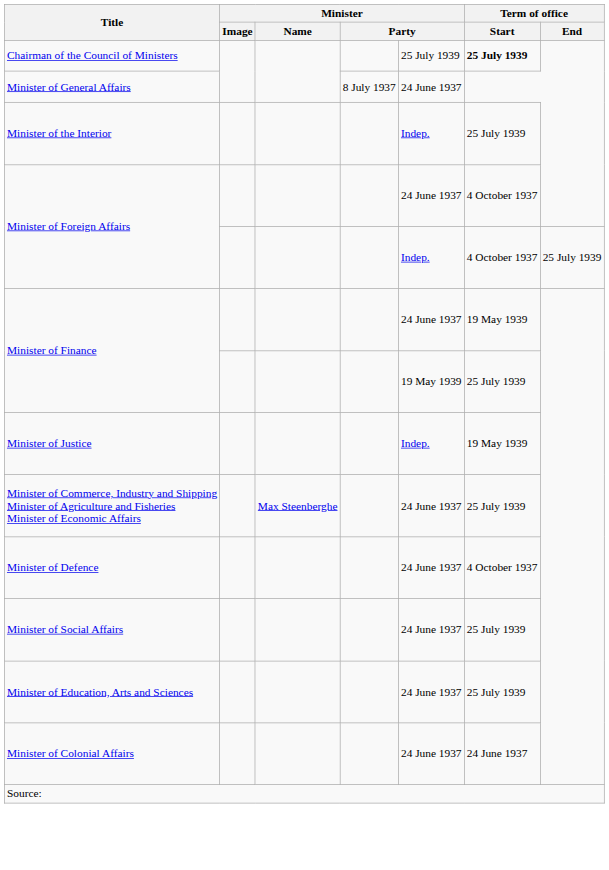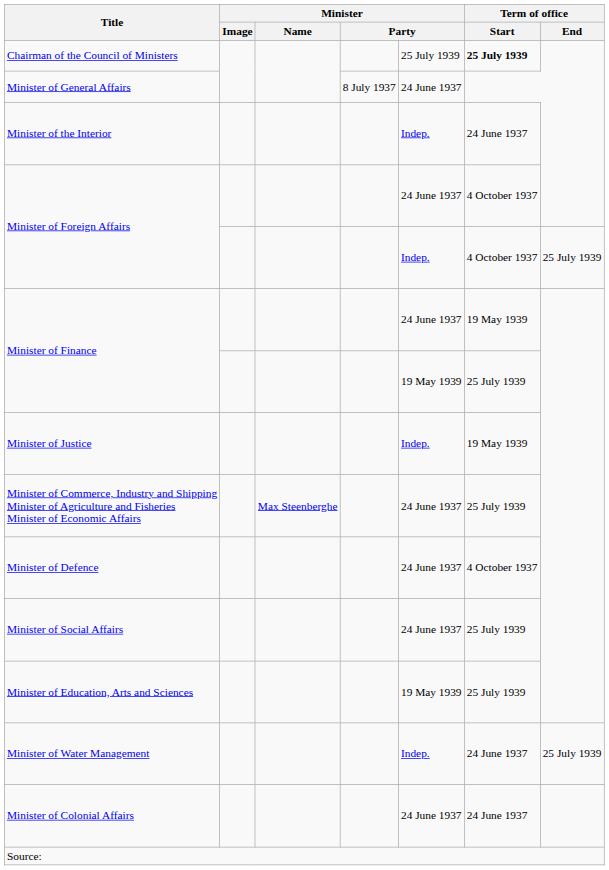(496, 133) 25 July 1939 -> (497, 133) 24 June 1937
(431, 691) 24 June 1937 -> (431, 691) 19 May 1939
+ row: (78, 753)
